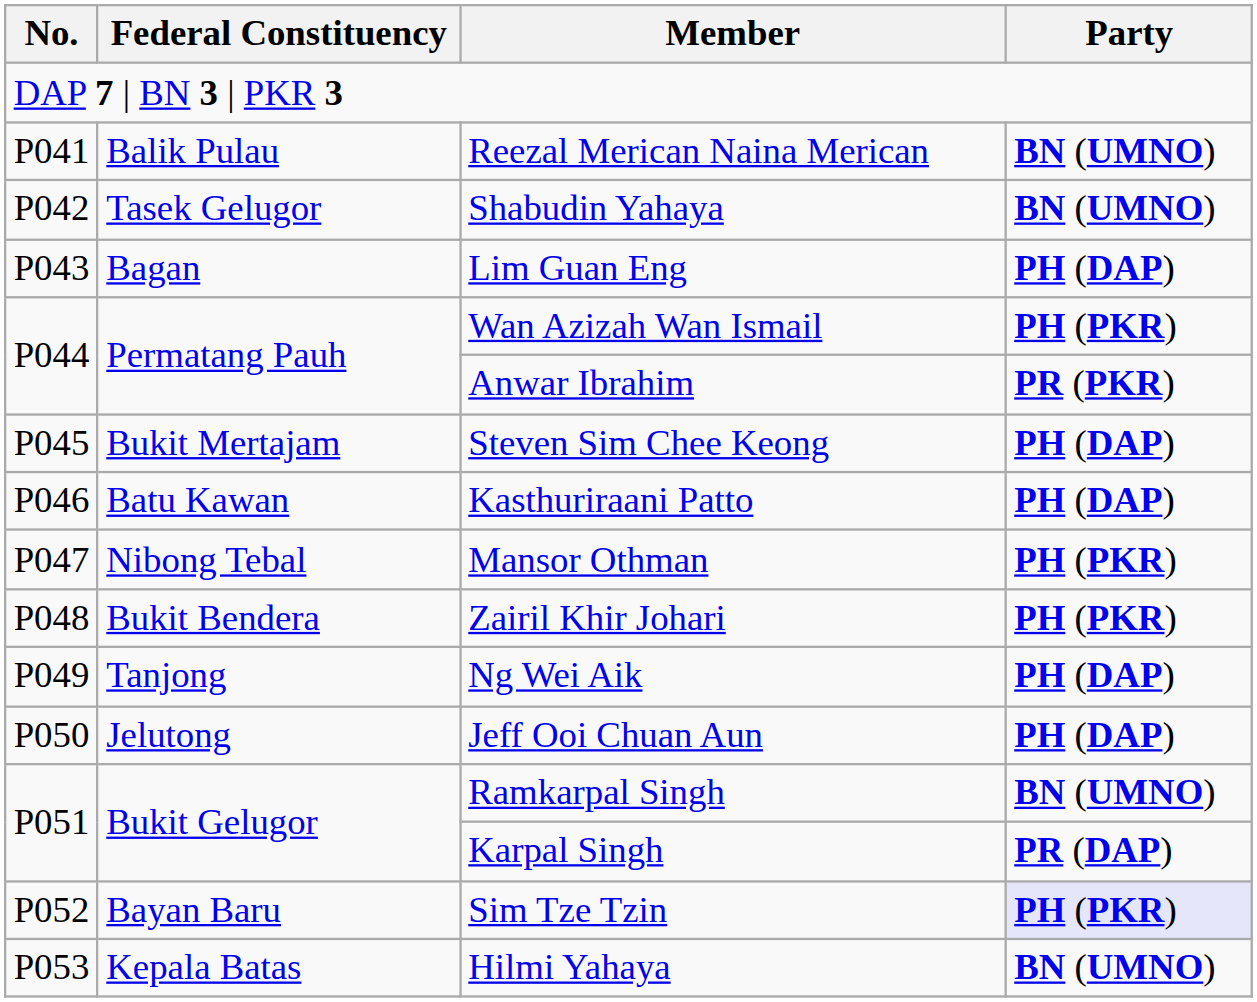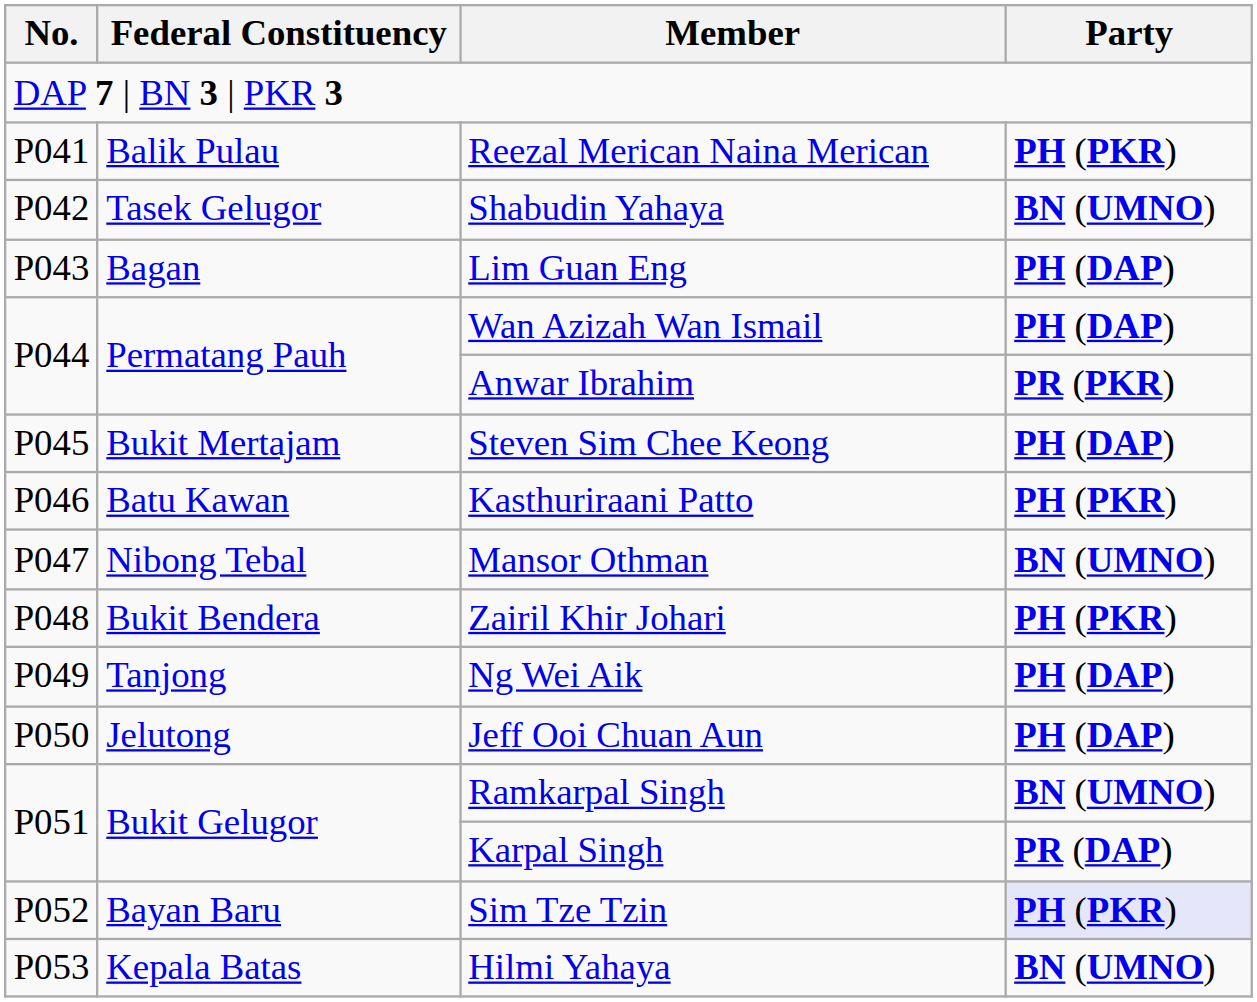(1115, 150) BN (UMNO) -> (1095, 150) PH (PKR)
(1095, 325) PH (PKR) -> (1094, 325) PH (DAP)
(1094, 500) PH (DAP) -> (1095, 500) PH (PKR)
(1095, 558) PH (PKR) -> (1115, 558) BN (UMNO)
